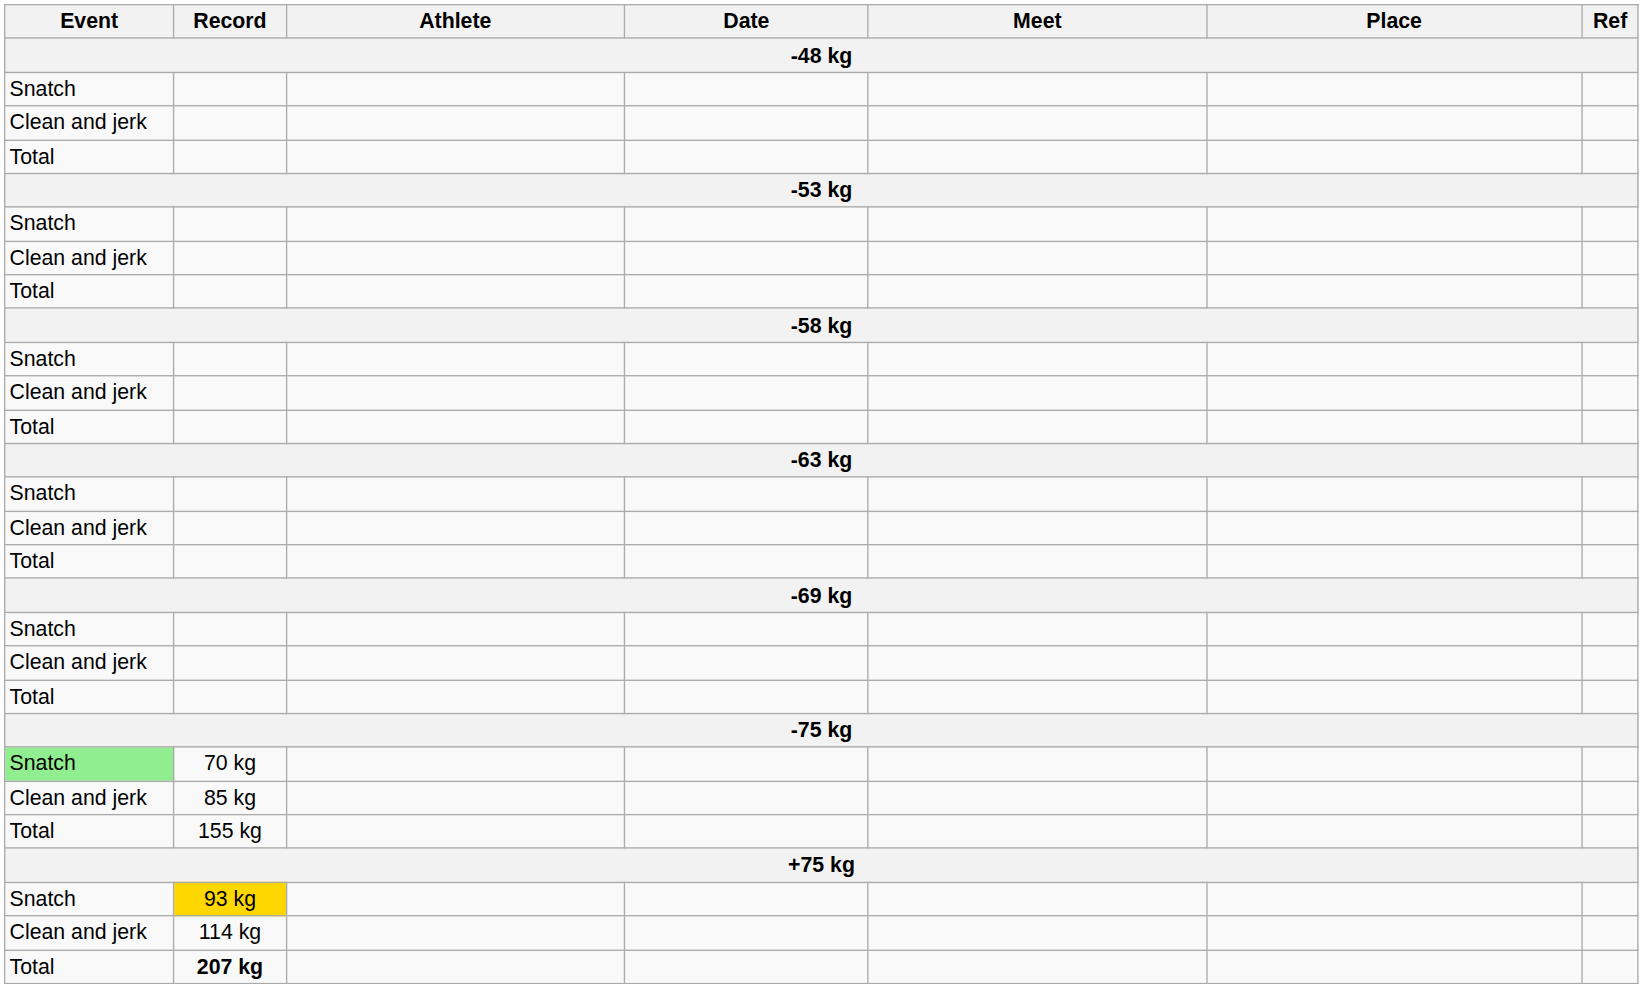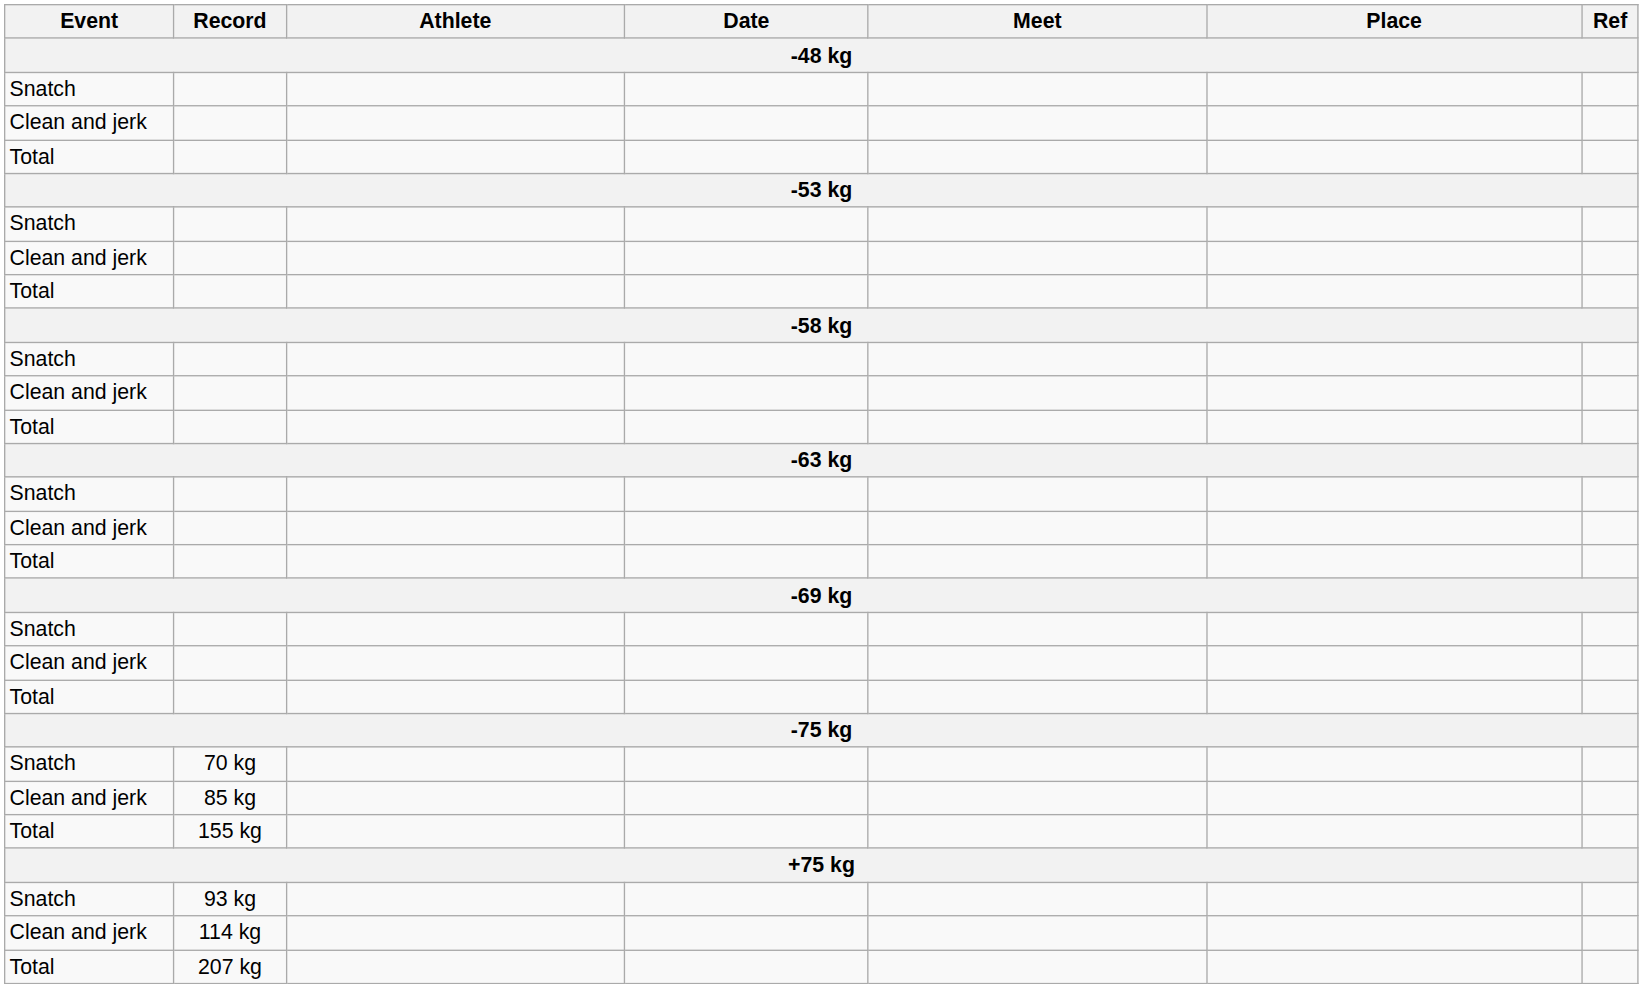(43, 763) lightgreen background -> (43, 763) no background
(230, 898) gold background -> (230, 898) no background
(230, 966) bold -> (230, 966) normal
